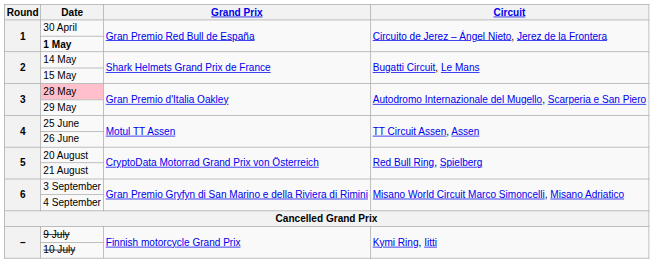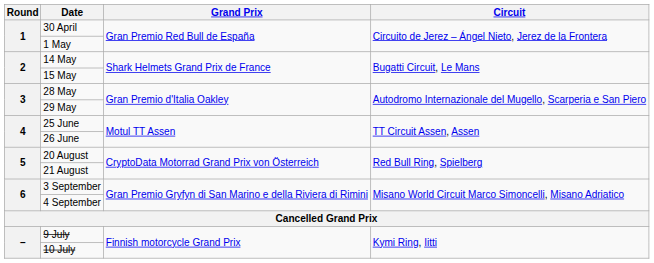(57, 44) bold -> (57, 44) normal
(60, 91) pink background -> (60, 91) no background
